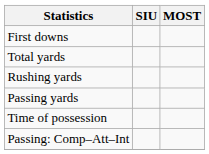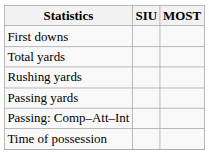rows swapped: (68, 139) <-> (57, 118)
